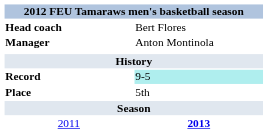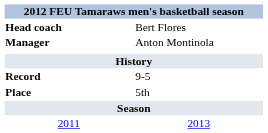(143, 76) paleturquoise background -> (143, 76) no background
(199, 123) bold -> (199, 123) normal
